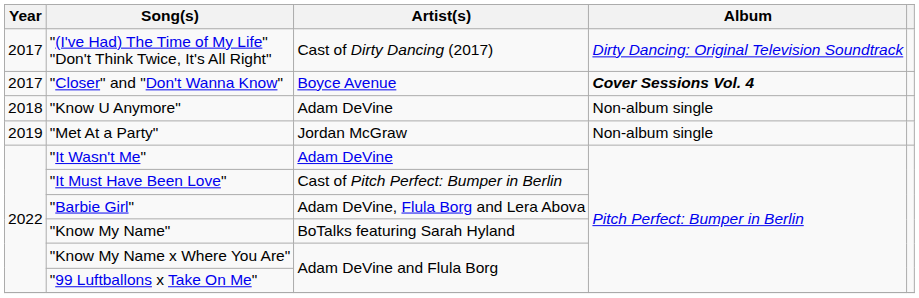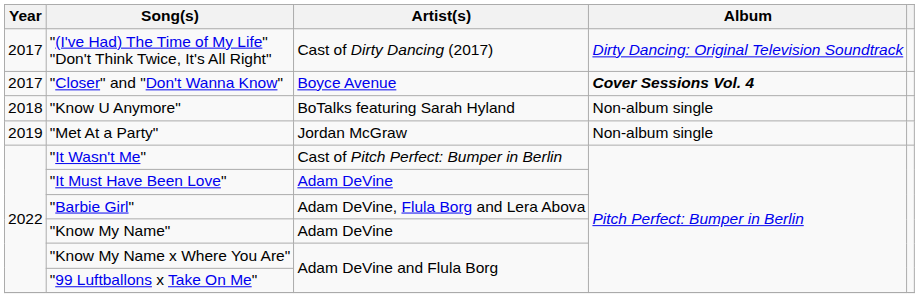(345, 108) Adam DeVine -> (406, 108) BoTalks featuring Sarah Hyland
(345, 157) Adam DeVine -> (430, 157) Cast of Pitch Perfect: Bumper in Berlin
(430, 181) Cast of Pitch Perfect: Bumper in Berlin -> (345, 181) Adam DeVine
(406, 231) BoTalks featuring Sarah Hyland -> (345, 231) Adam DeVine
